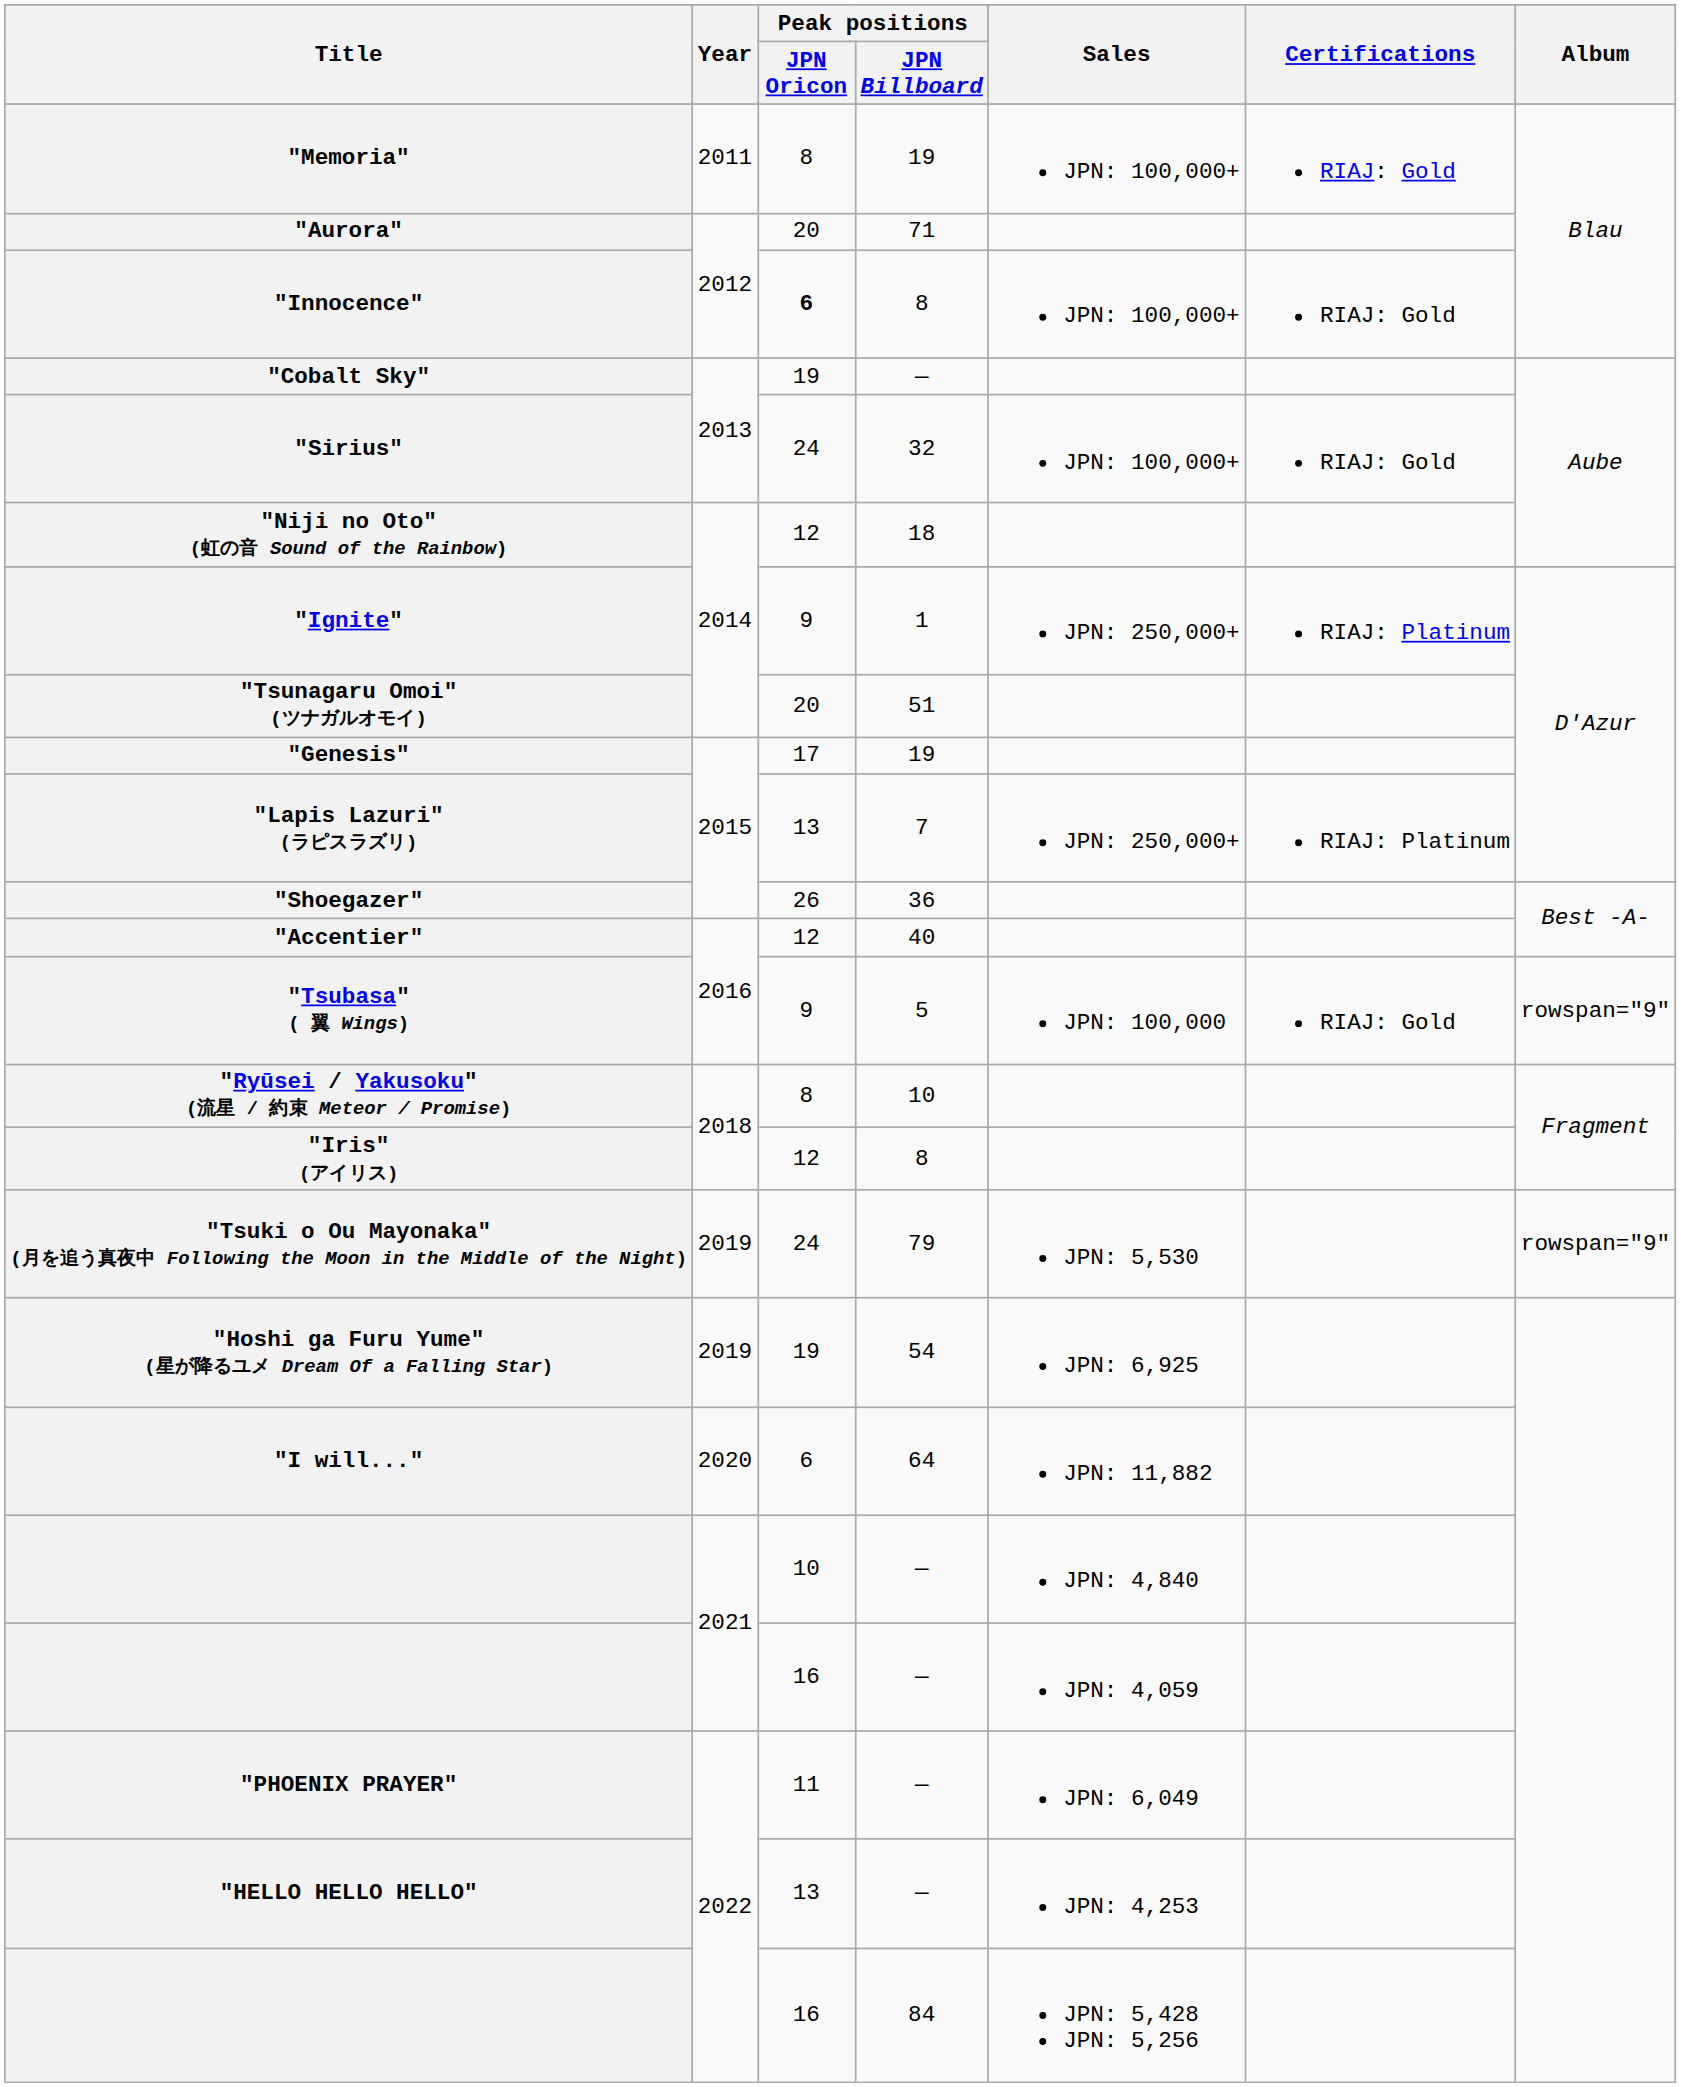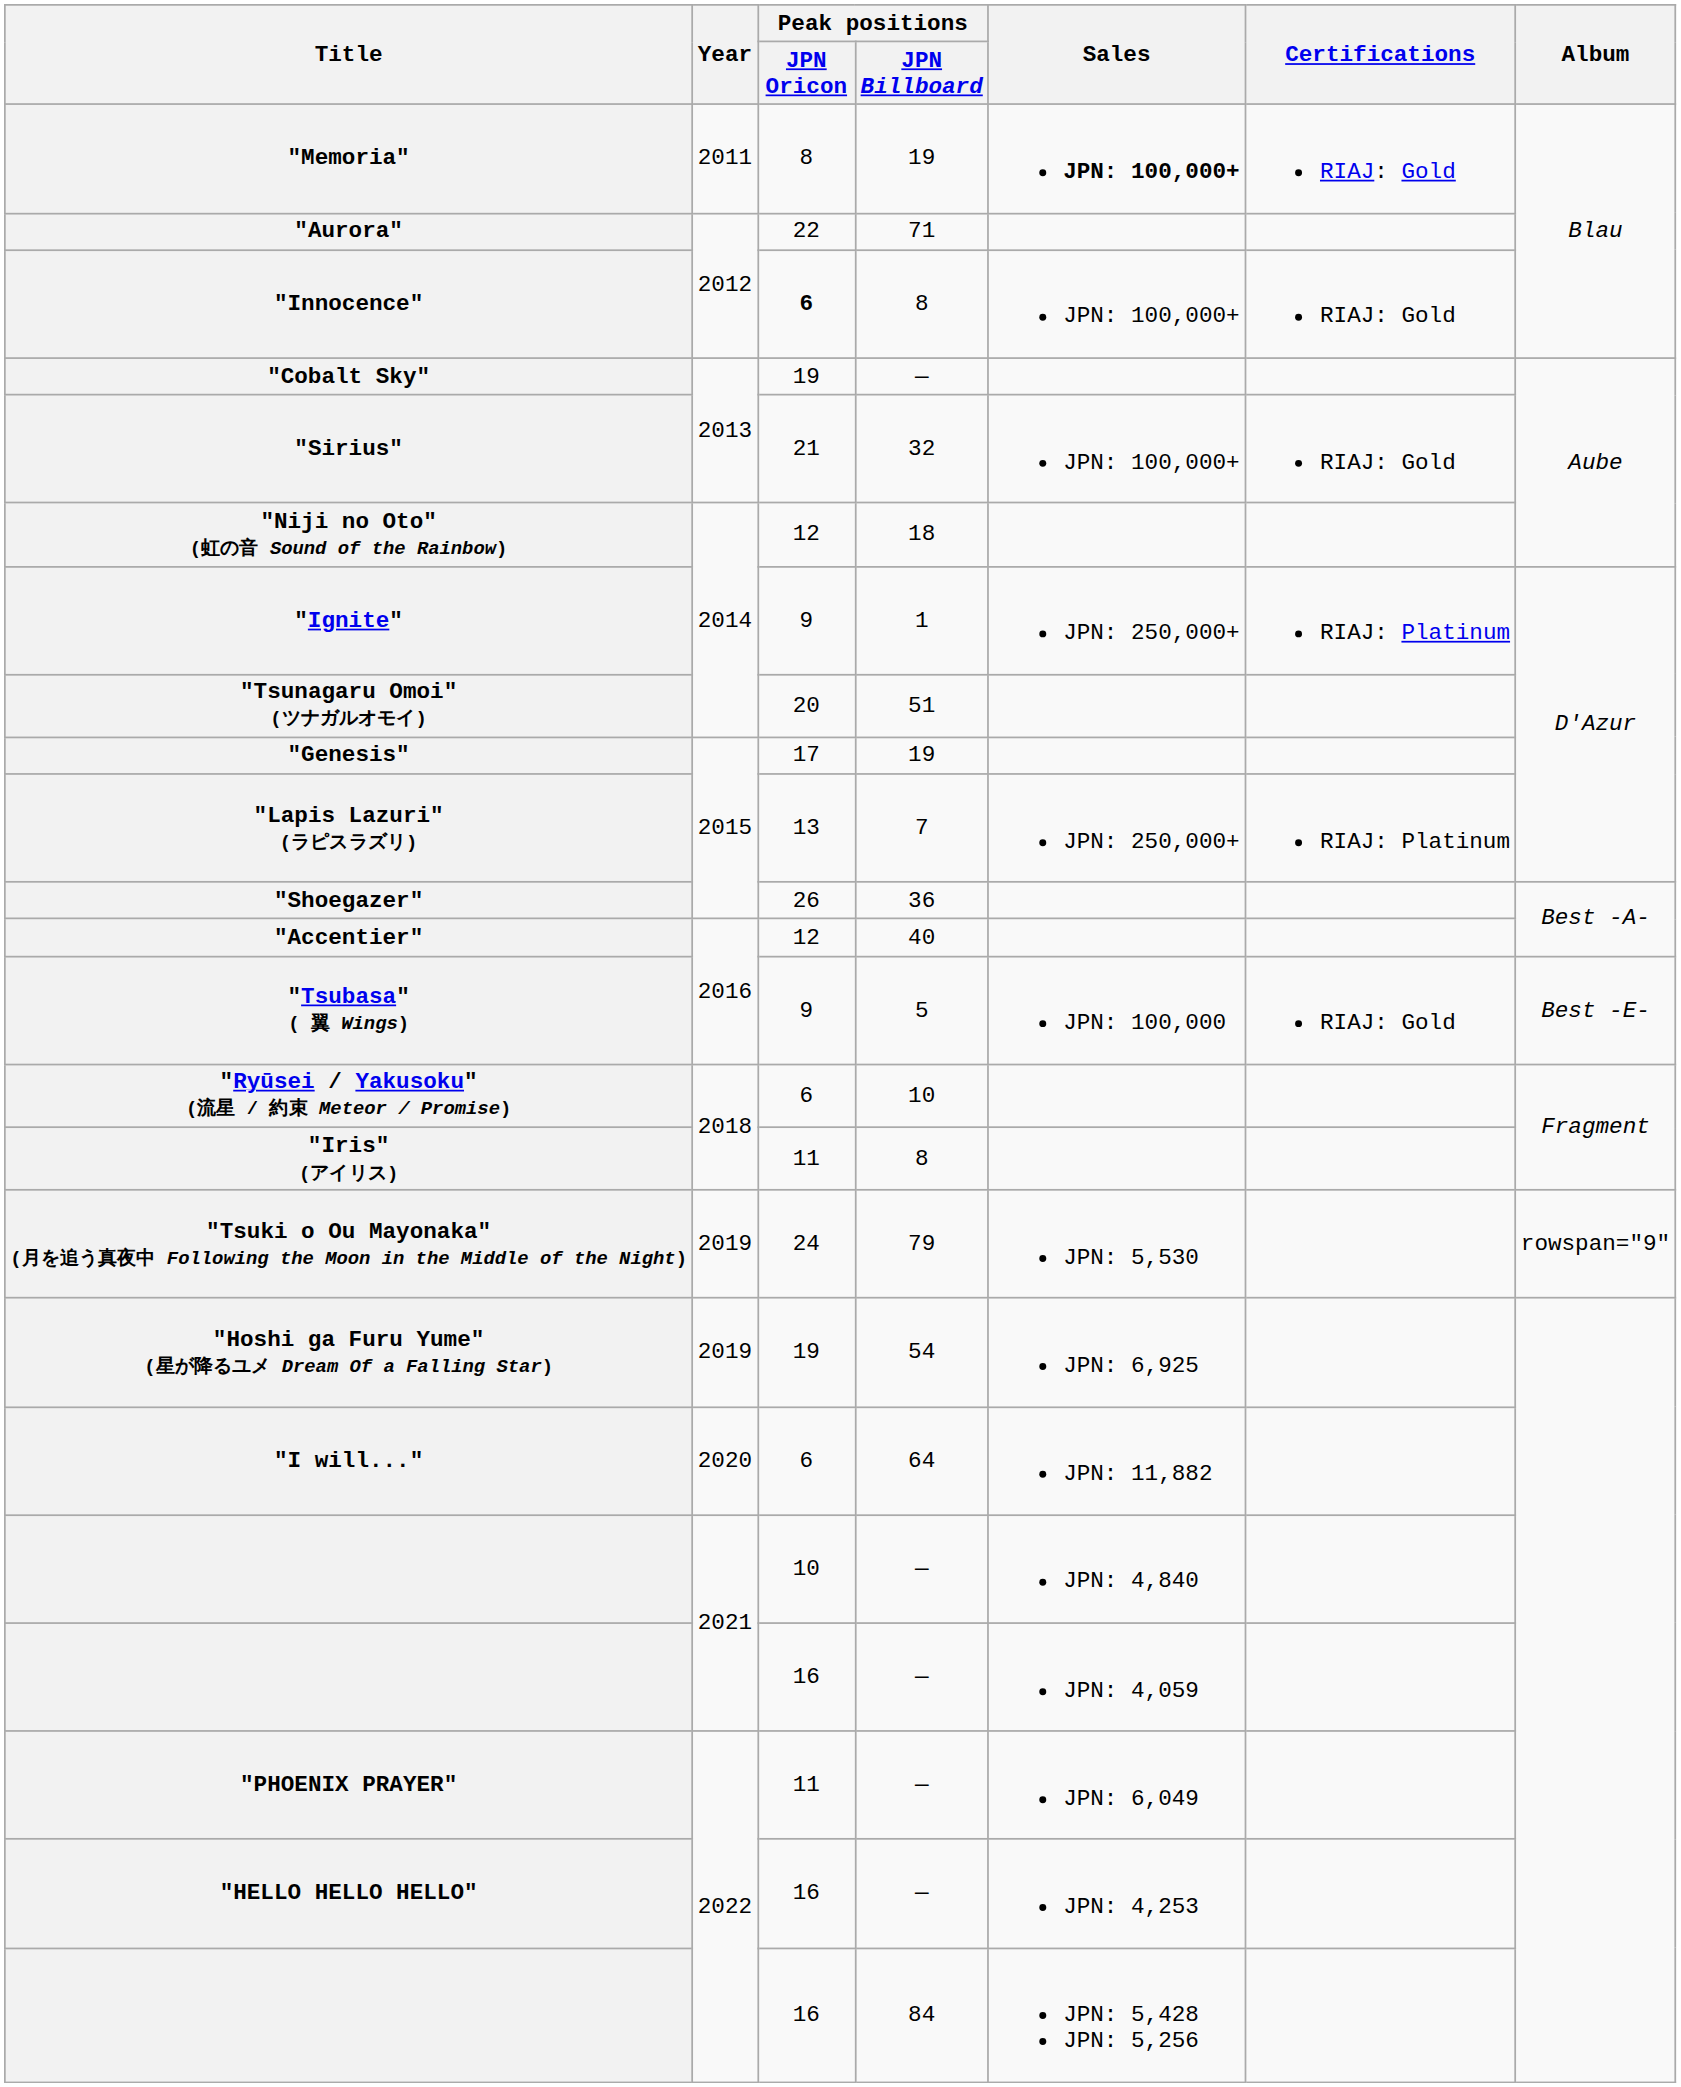(1117, 172) normal -> (1117, 172) bold
(806, 231) 20 -> (806, 231) 22
(806, 449) 24 -> (806, 449) 21
(1595, 1010) rowspan="9" -> (1595, 1010) Best -E-
(806, 1096) 8 -> (806, 1096) 6
(806, 1159) 12 -> (806, 1159) 11
(806, 1893) 13 -> (806, 1893) 16
